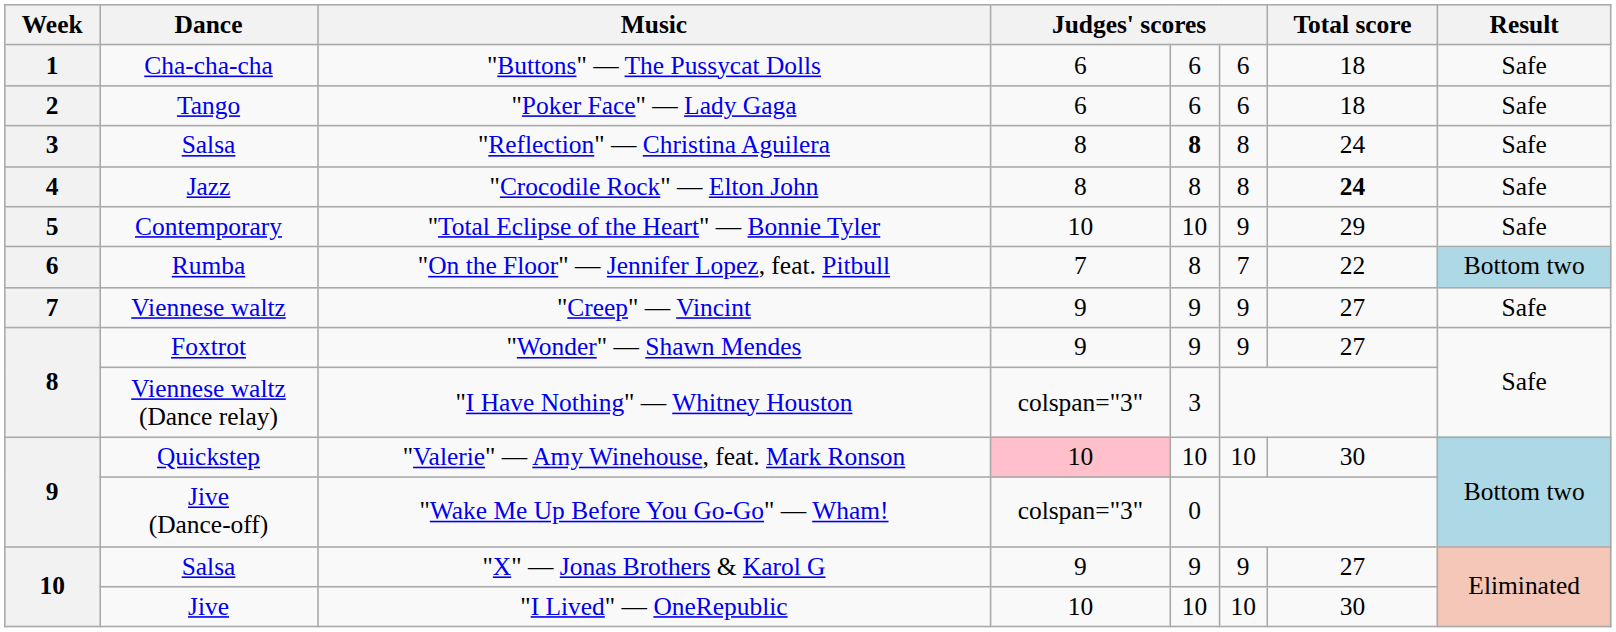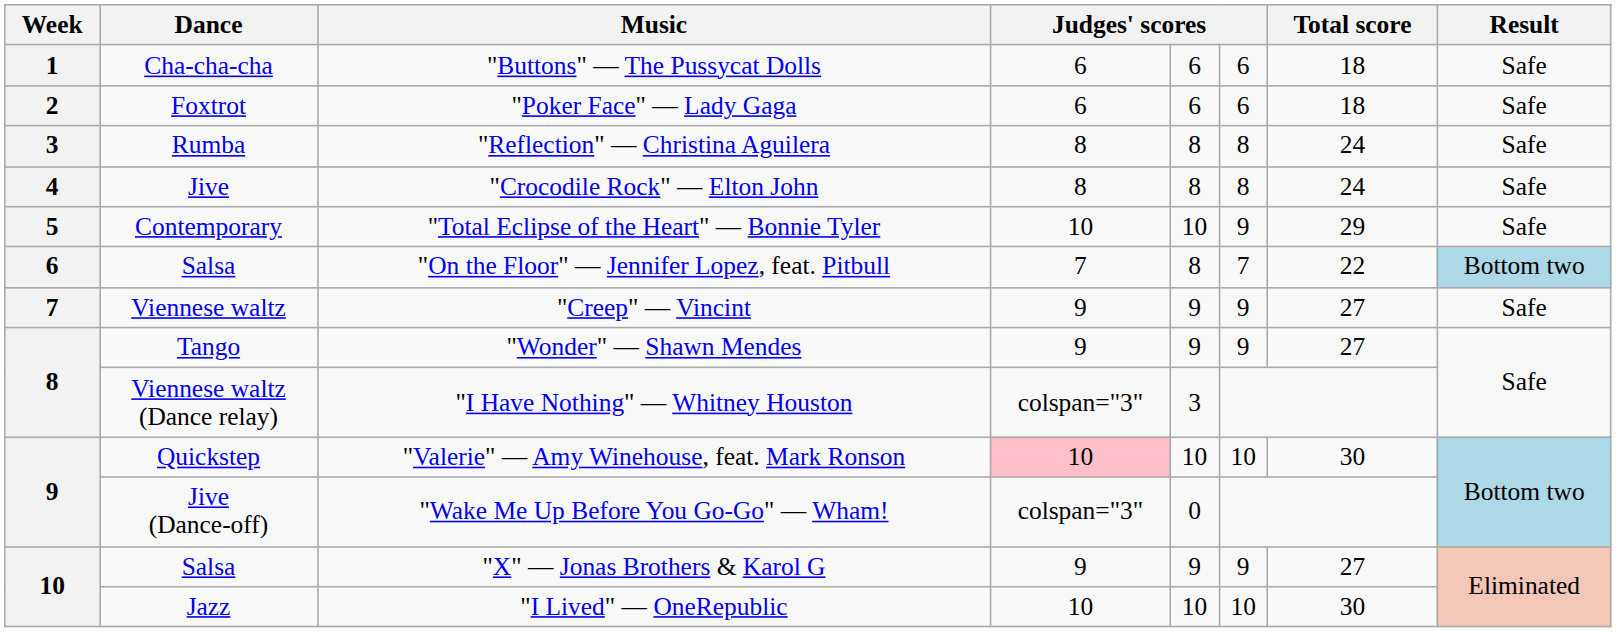(209, 105) Tango -> (209, 105) Foxtrot
(209, 145) Salsa -> (209, 145) Rumba
(1195, 145) bold -> (1195, 145) normal
(209, 186) Jazz -> (209, 186) Jive
(1352, 186) bold -> (1352, 186) normal
(209, 266) Rumba -> (209, 266) Salsa
(209, 347) Foxtrot -> (209, 347) Tango
(209, 606) Jive -> (209, 606) Jazz
